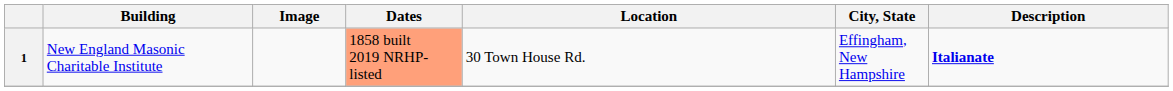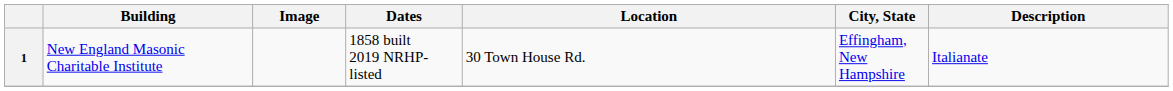(389, 57) lightsalmon background -> (389, 57) no background
(963, 57) bold -> (960, 57) normal
